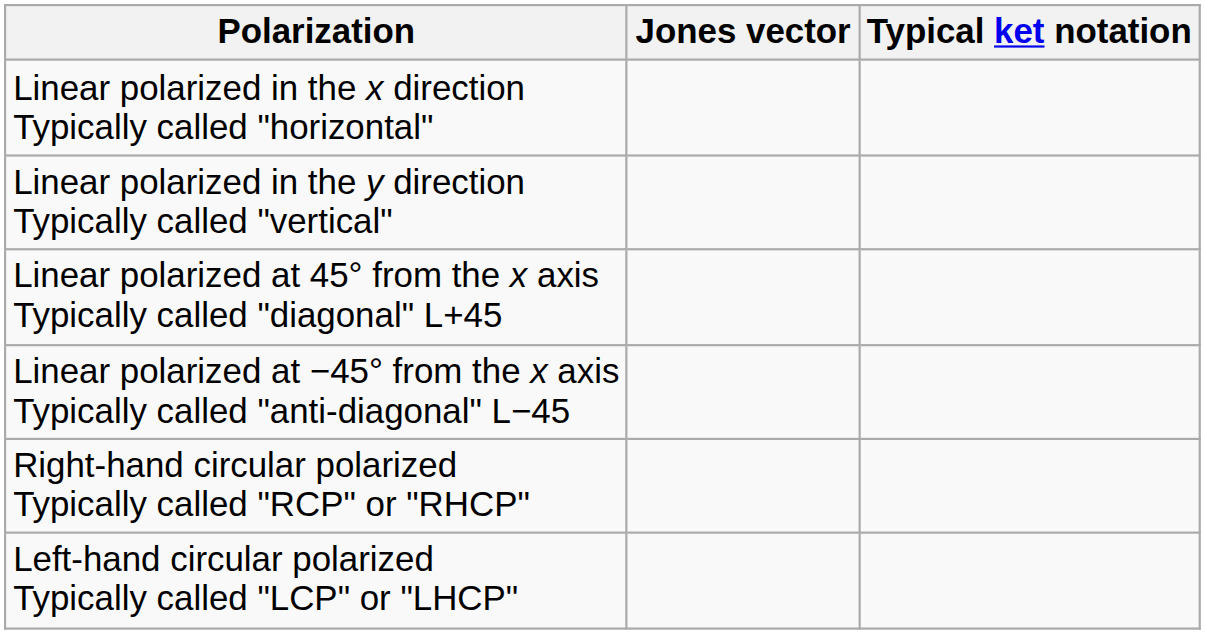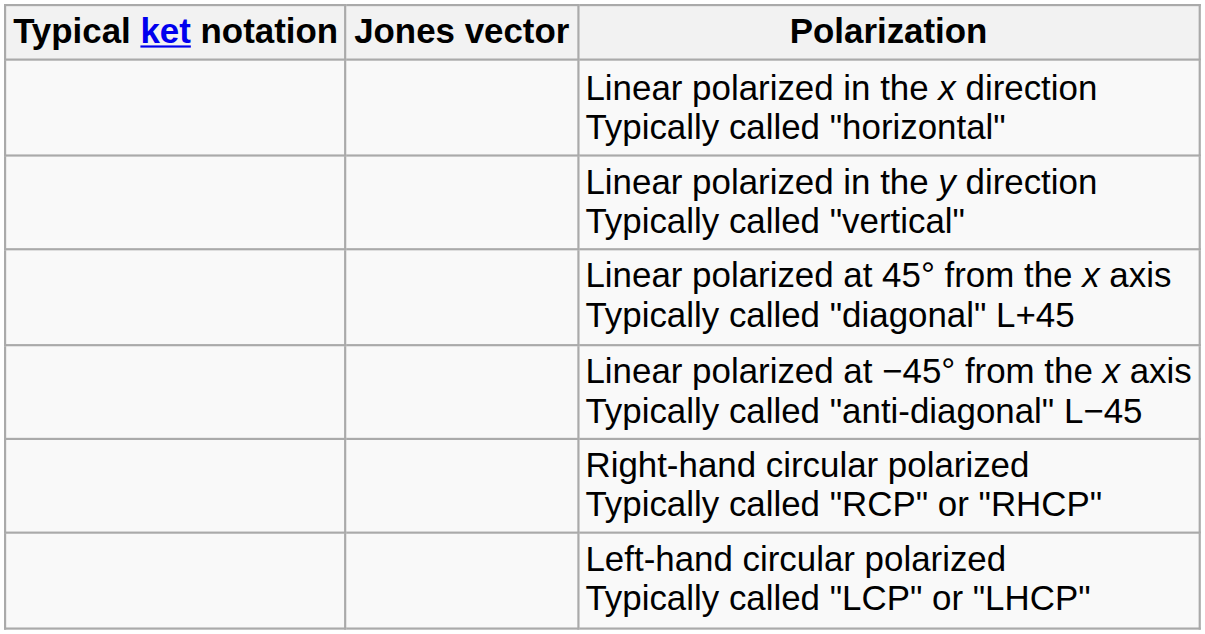columns swapped: (316, 32) <-> (1029, 32)
